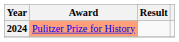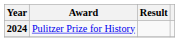(83, 28) lightsalmon background -> (83, 28) no background
